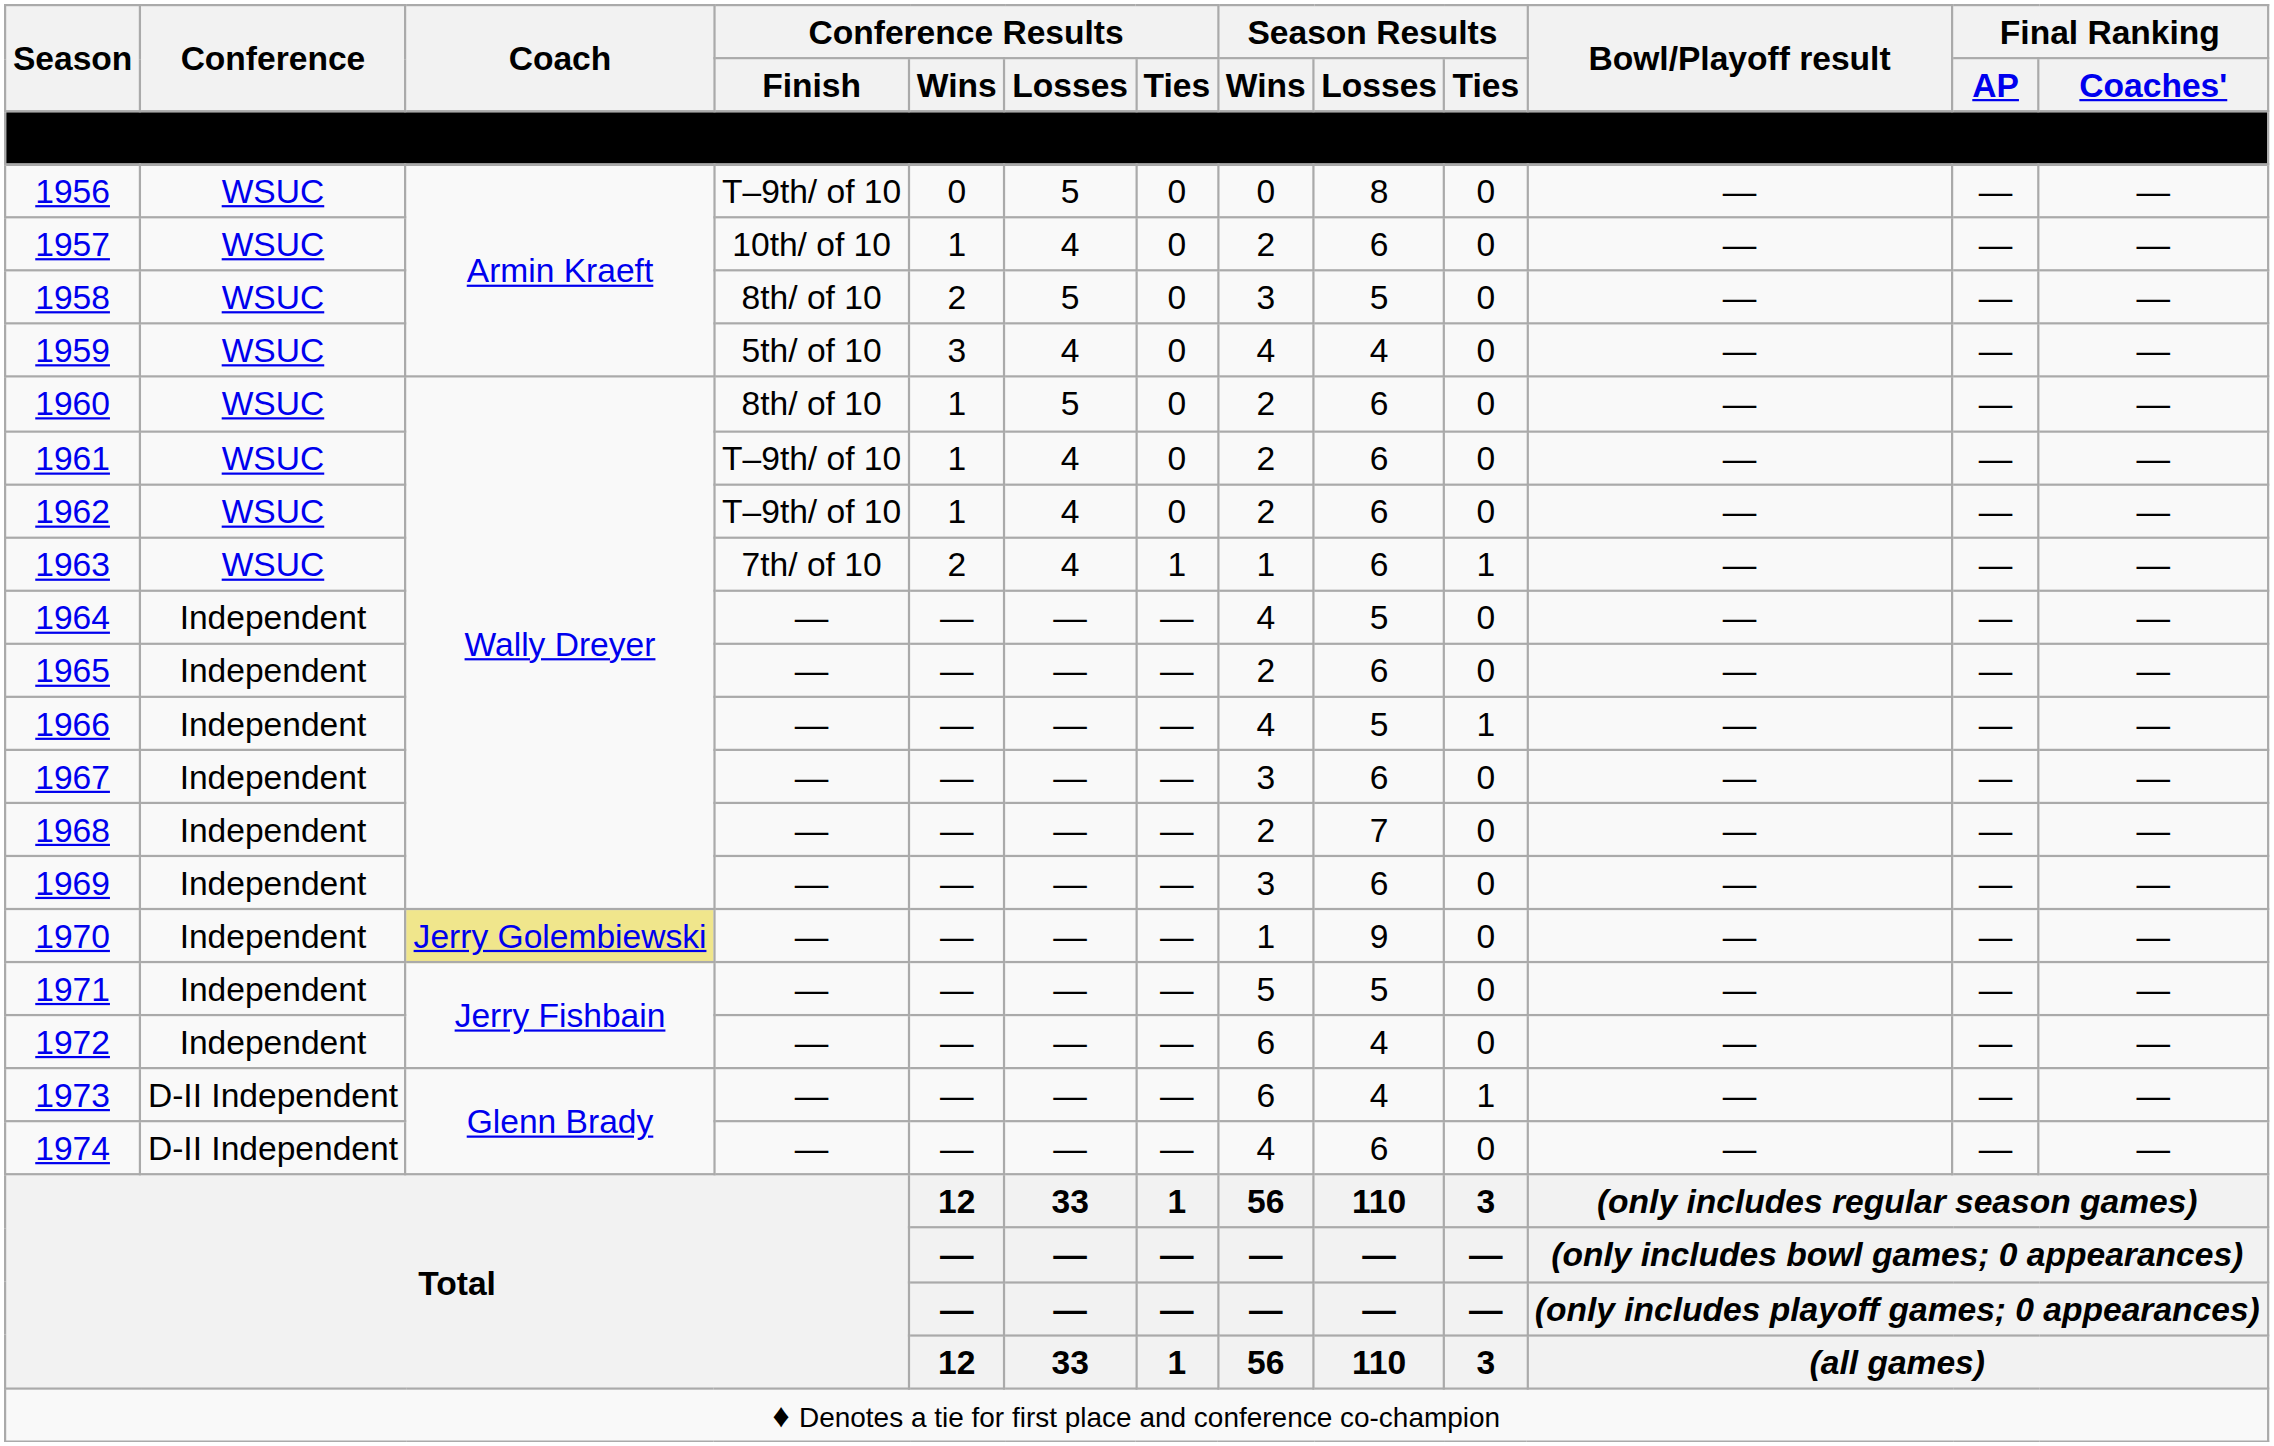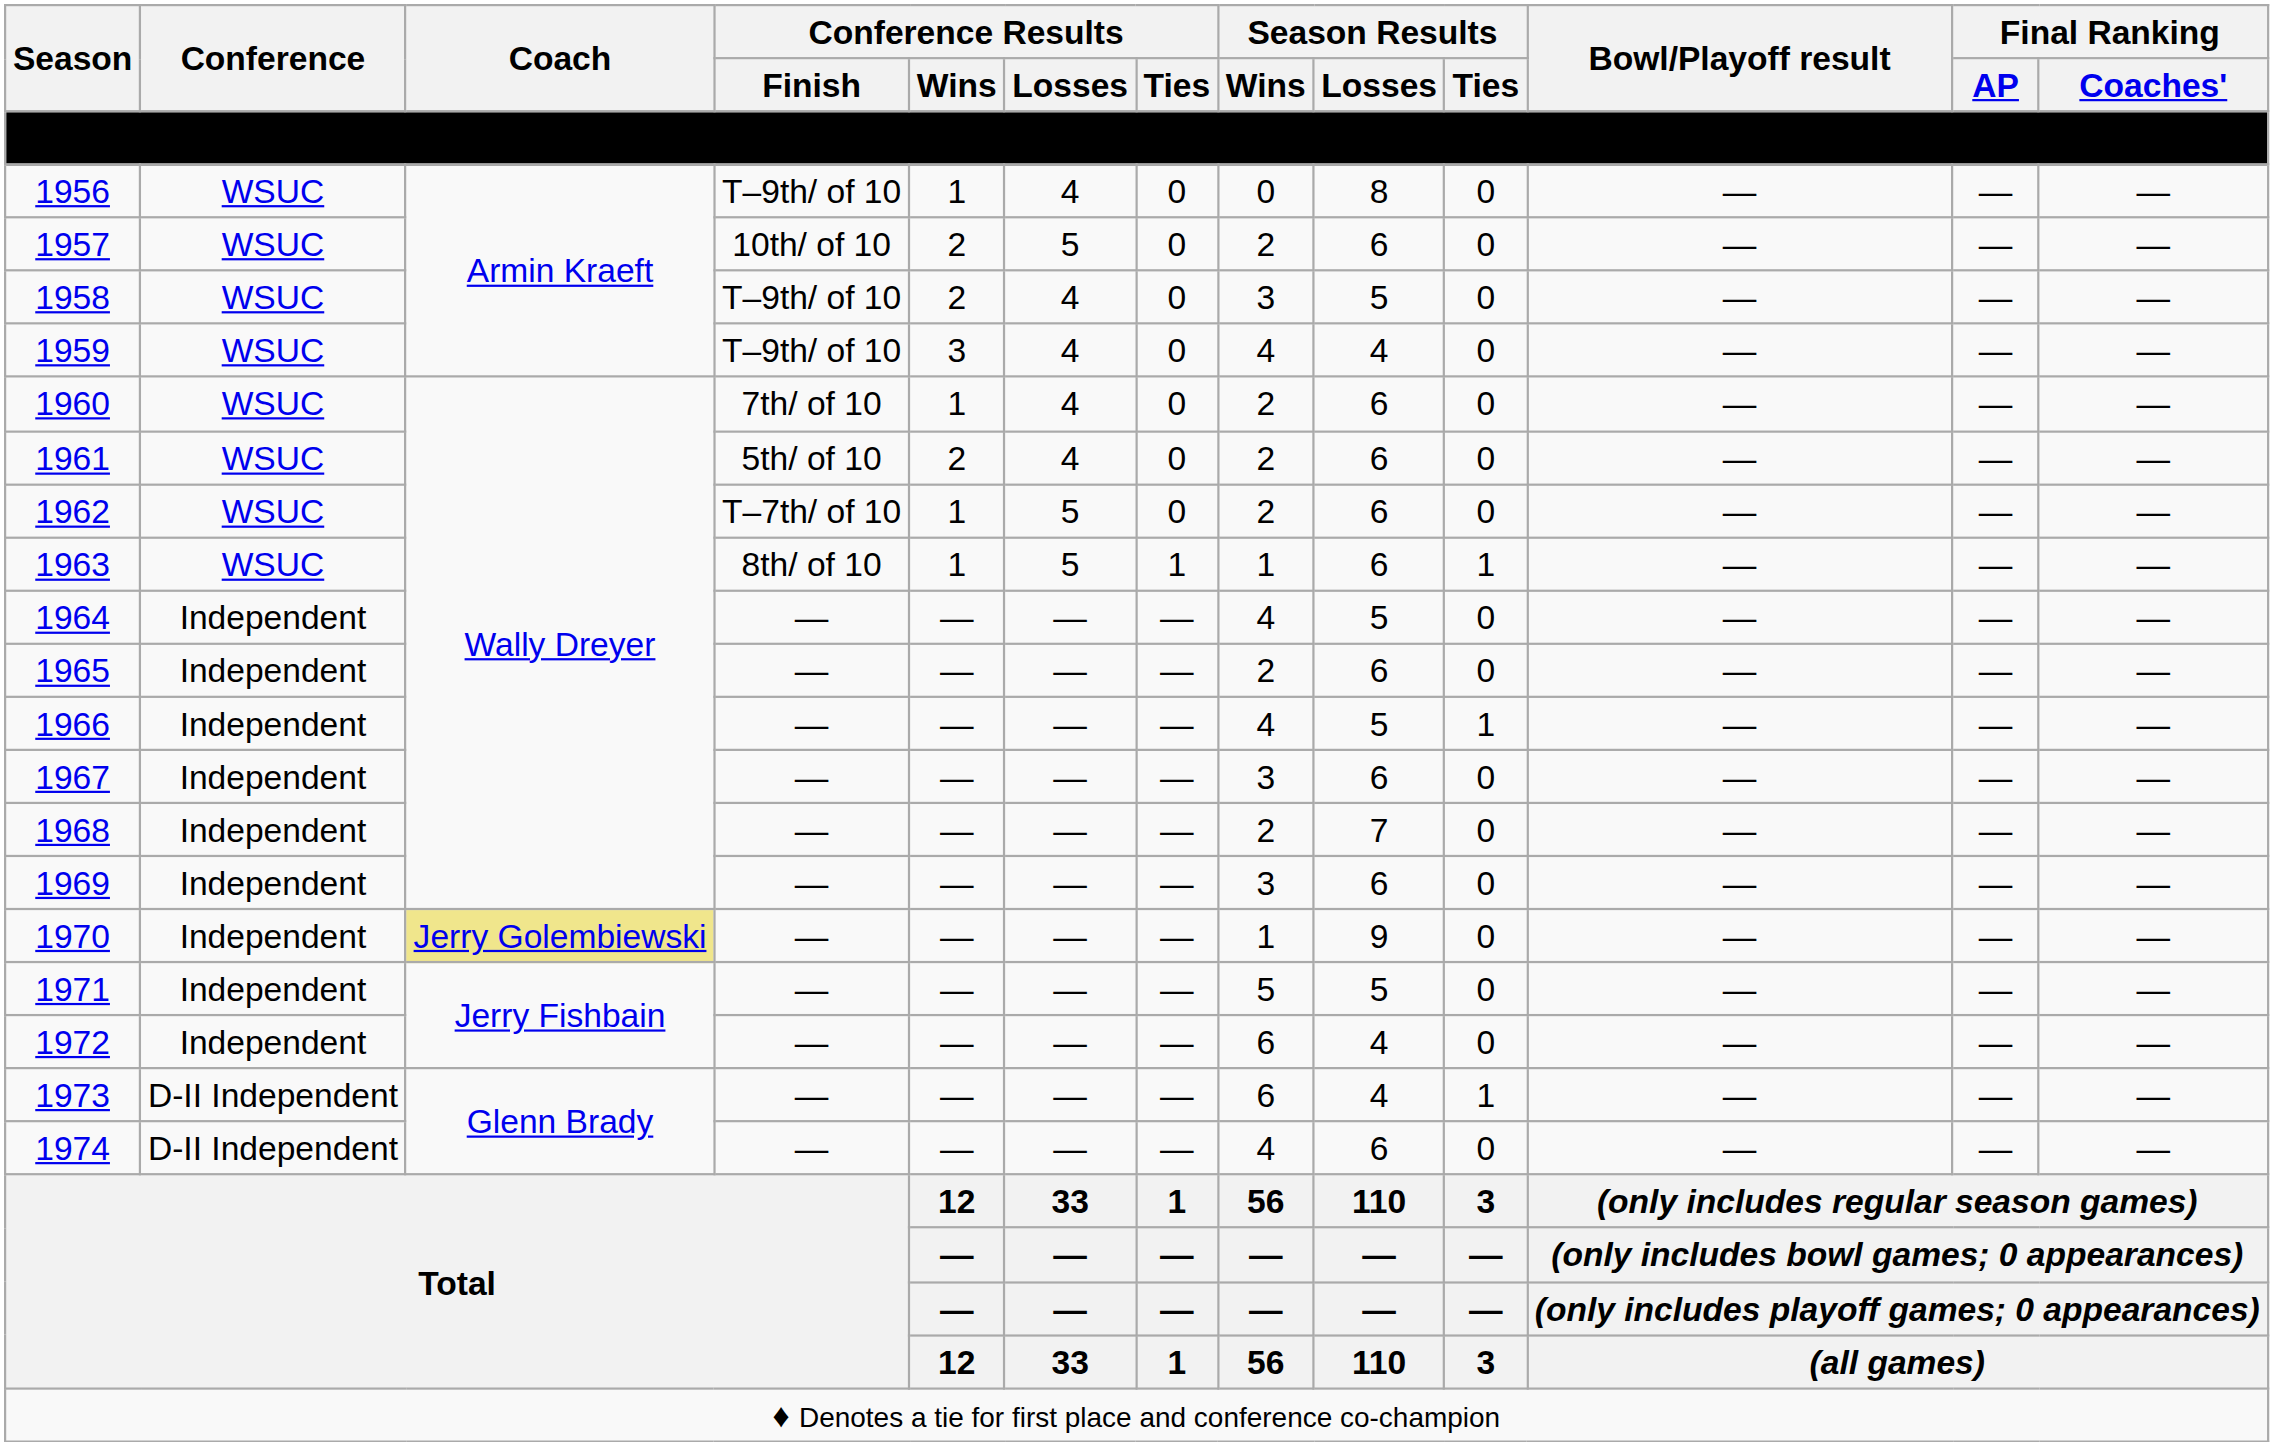(957, 191) 0 -> (957, 191) 1
(1070, 191) 5 -> (1070, 191) 4
(957, 245) 1 -> (957, 245) 2
(1070, 245) 4 -> (1070, 245) 5
(812, 298) 8th/ of 10 -> (812, 298) T–9th/ of 10
(1070, 298) 5 -> (1070, 298) 4
(812, 351) 5th/ of 10 -> (812, 351) T–9th/ of 10
(812, 404) 8th/ of 10 -> (812, 404) 7th/ of 10
(1070, 404) 5 -> (1070, 404) 4
(812, 457) T–9th/ of 10 -> (812, 457) 5th/ of 10
(957, 457) 1 -> (957, 457) 2
(812, 510) T–9th/ of 10 -> (812, 510) T–7th/ of 10
(1070, 510) 4 -> (1070, 510) 5
(812, 564) 7th/ of 10 -> (812, 564) 8th/ of 10
(957, 564) 2 -> (957, 564) 1
(1070, 564) 4 -> (1070, 564) 5
